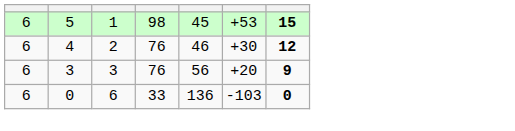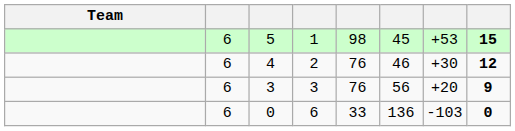+ column: (105, 17)
